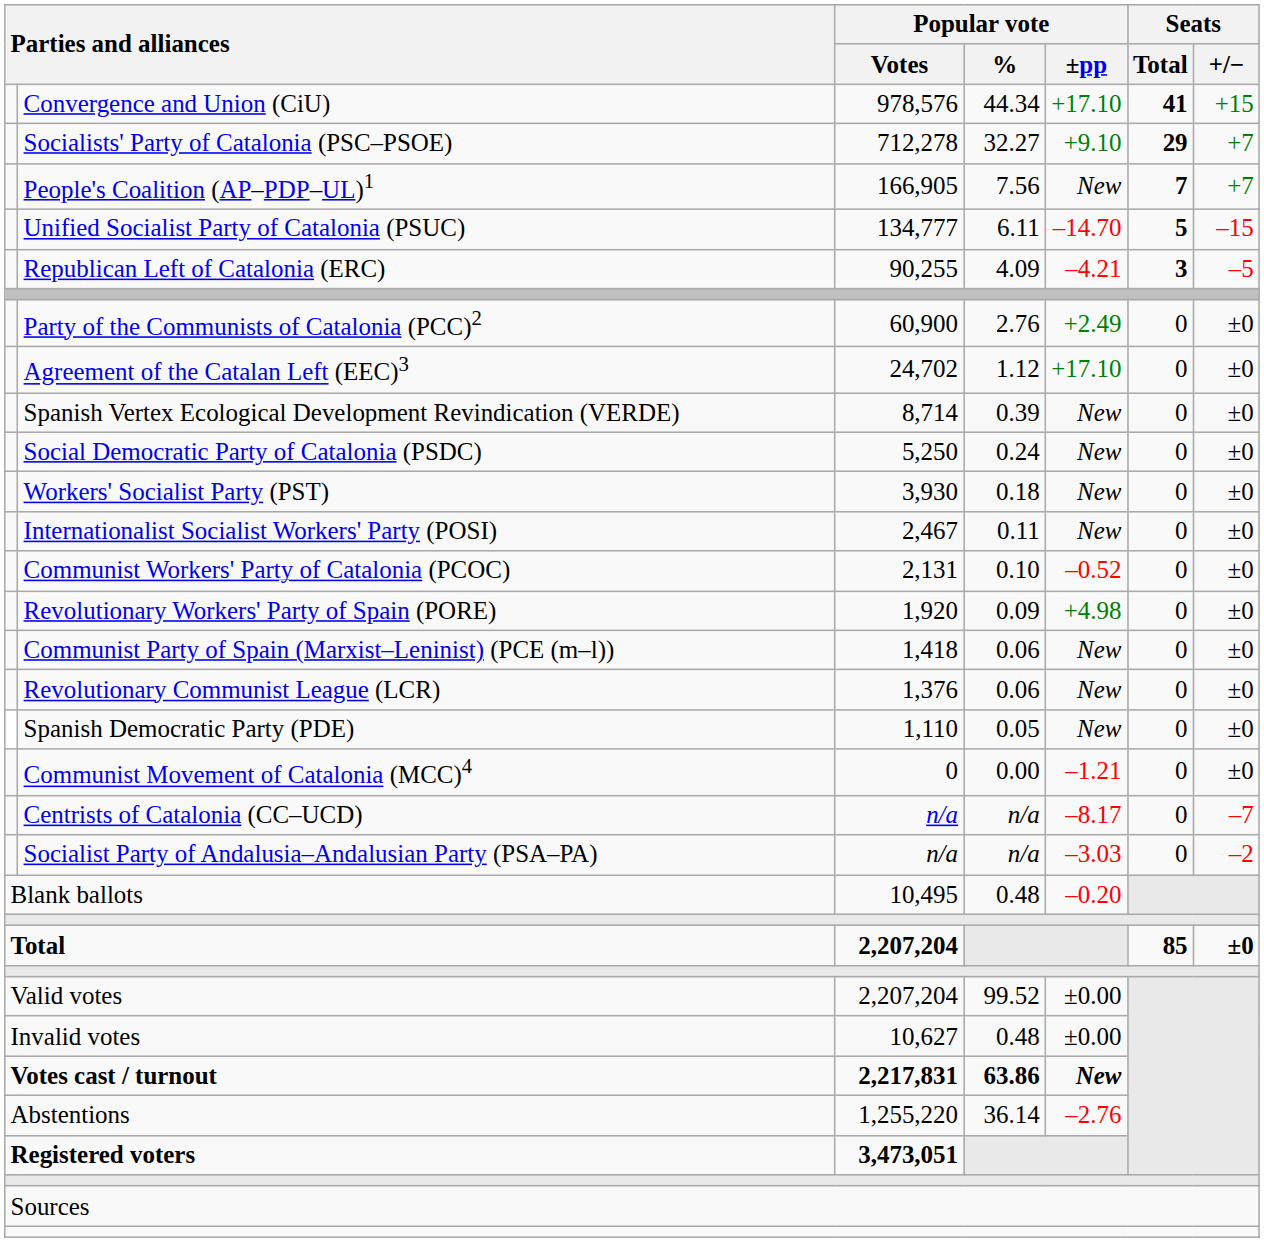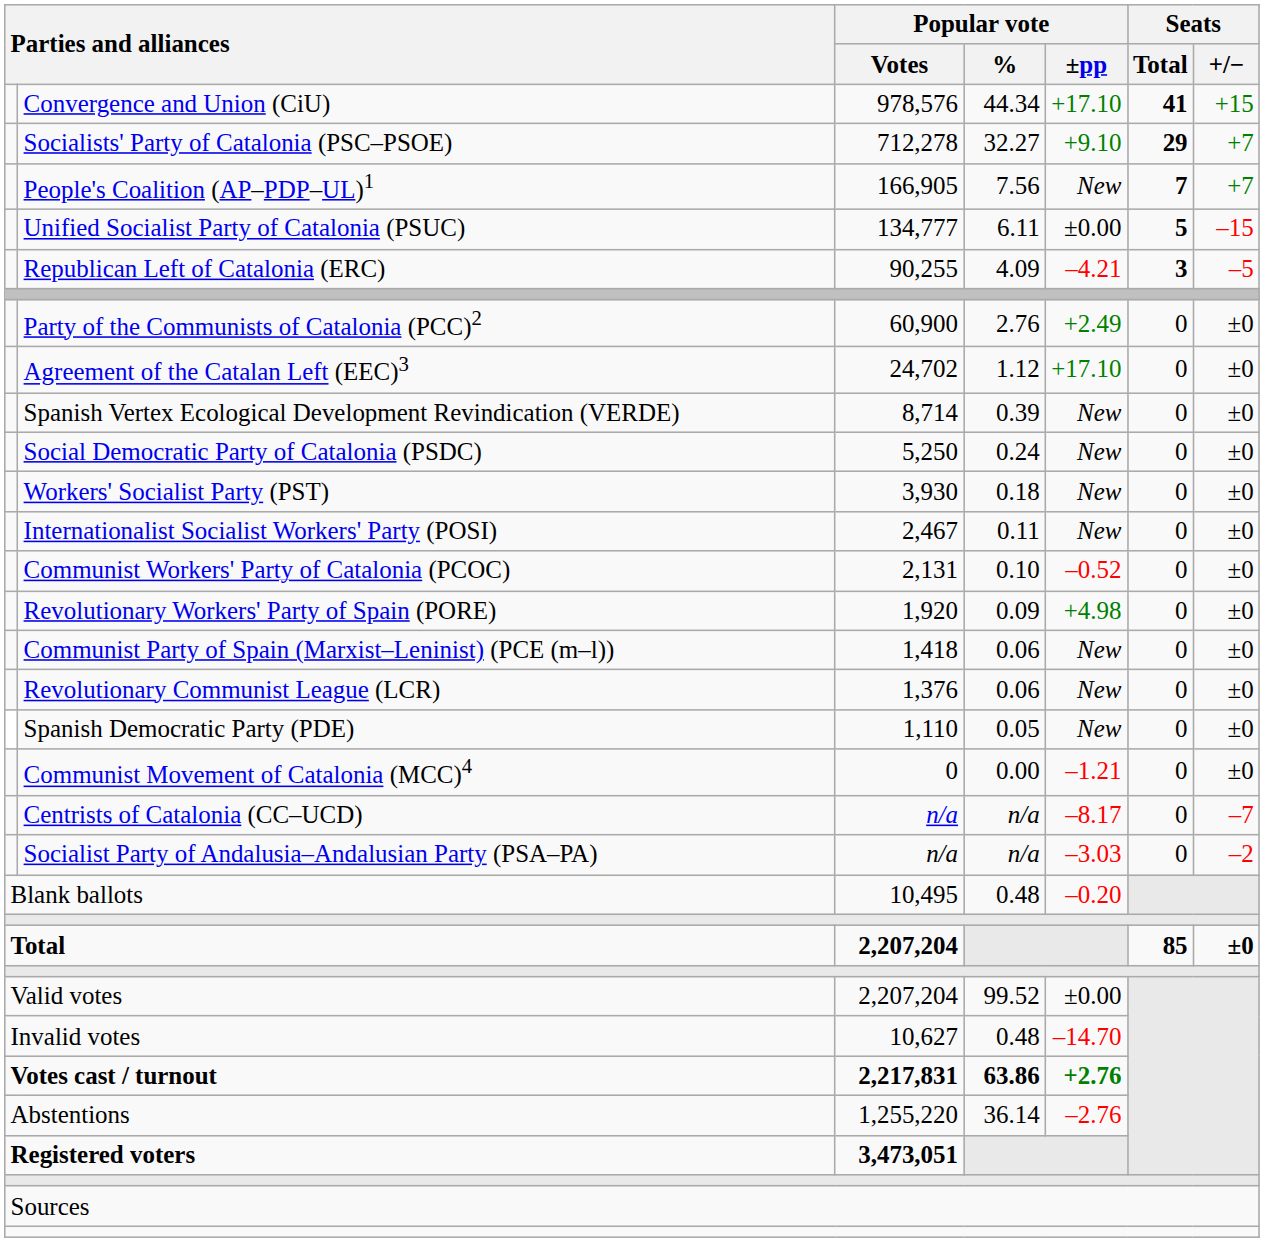(1087, 228) –14.70 -> (1093, 228) ±0.00
(1093, 1035) ±0.00 -> (1087, 1035) –14.70
(1099, 1075) New -> (1093, 1075) +2.76
